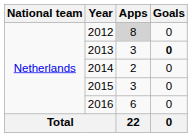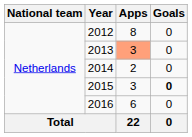(133, 31) lightgrey background -> (133, 31) no background
(133, 50) no background -> (133, 50) lightsalmon background
(169, 50) bold -> (169, 50) normal
(169, 86) normal -> (169, 86) bold
